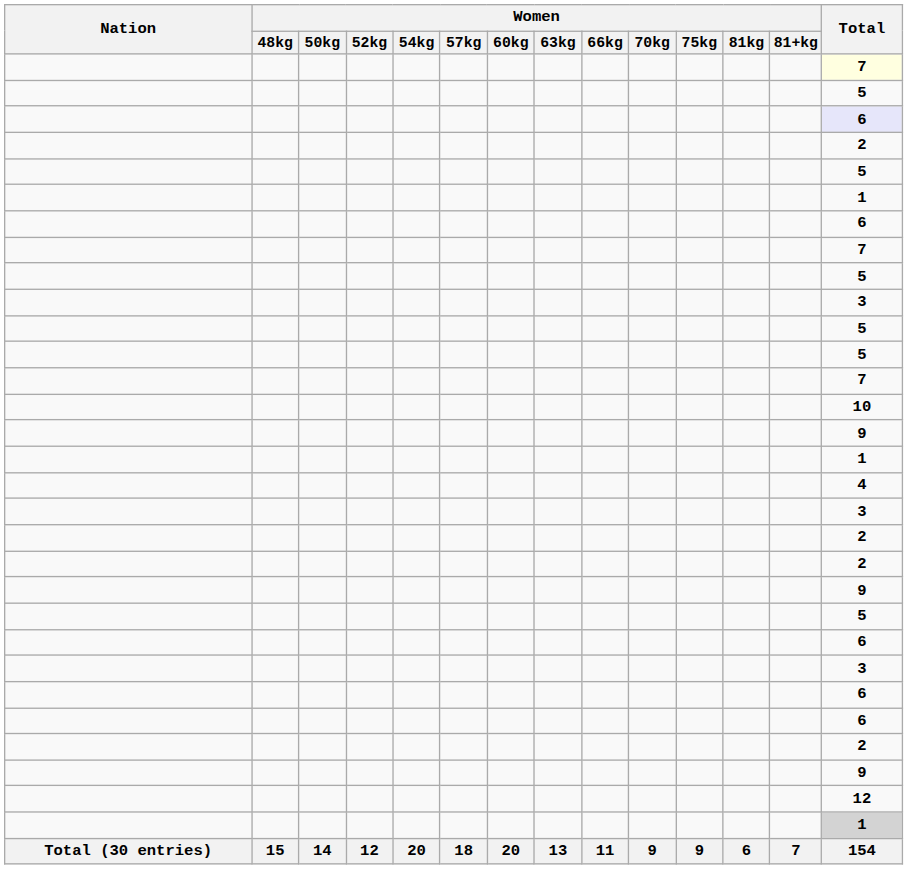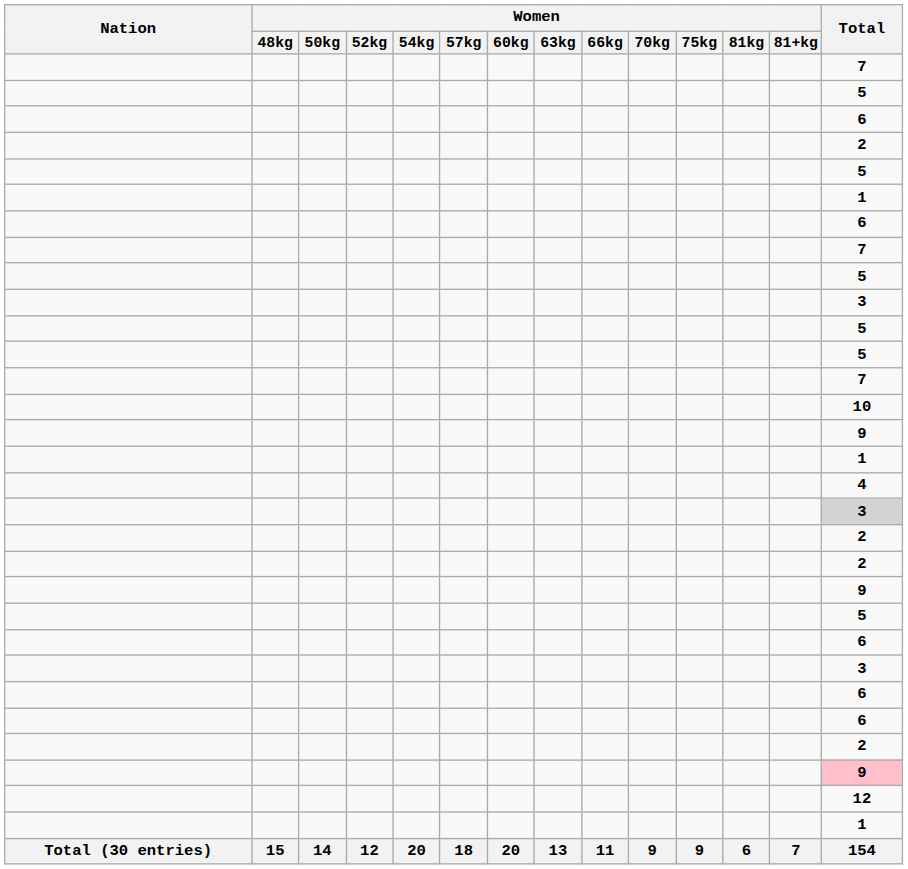(862, 67) lightyellow background -> (862, 67) no background
(862, 119) lavender background -> (862, 119) no background
(862, 511) no background -> (862, 511) lightgrey background
(862, 773) no background -> (862, 773) pink background
(862, 825) lightgrey background -> (862, 825) no background
